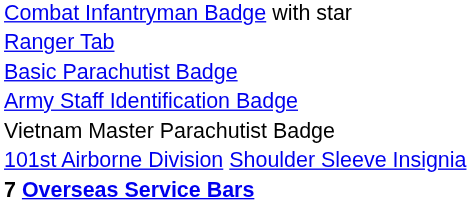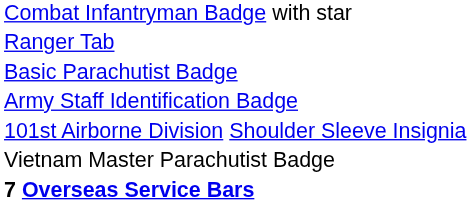(169, 130) Vietnam Master Parachutist Badge -> (235, 130) 101st Airborne Division Shoulder Sleeve Insignia
(235, 160) 101st Airborne Division Shoulder Sleeve Insignia -> (169, 160) Vietnam Master Parachutist Badge
